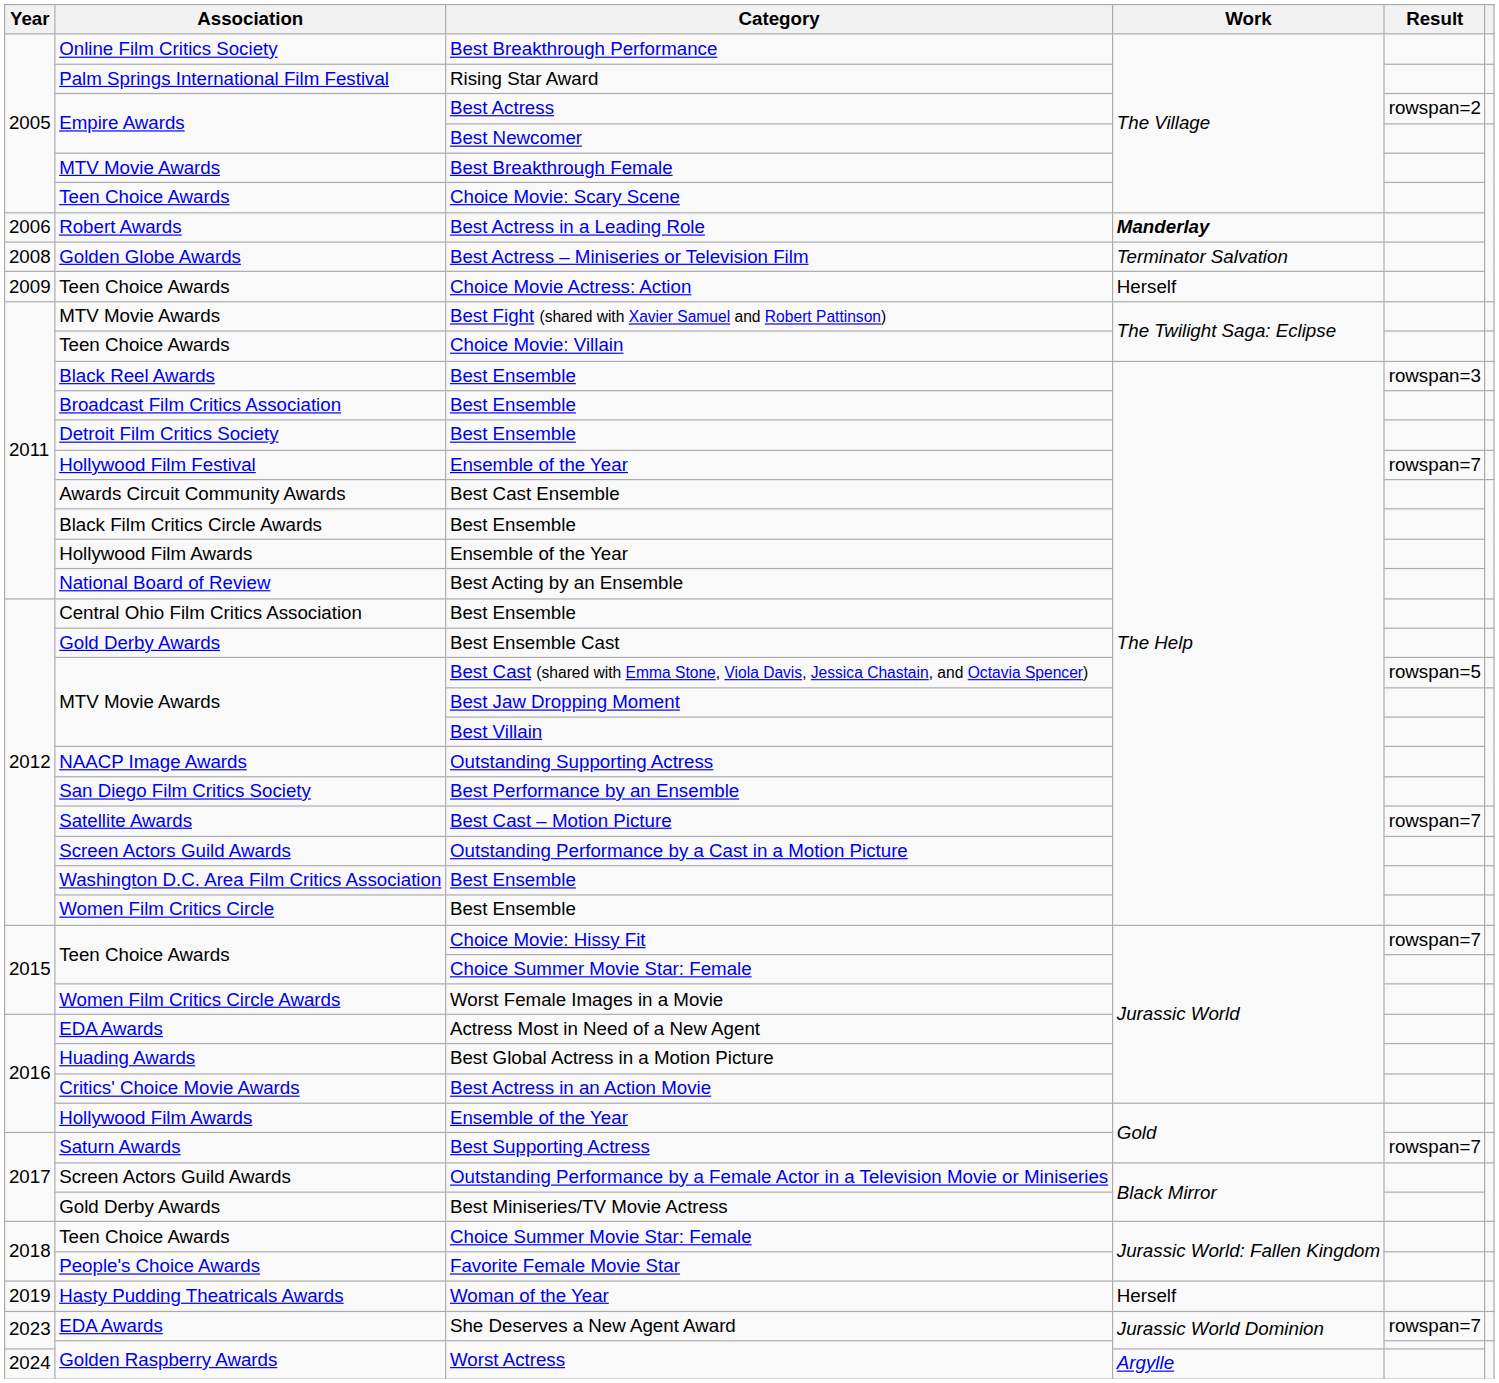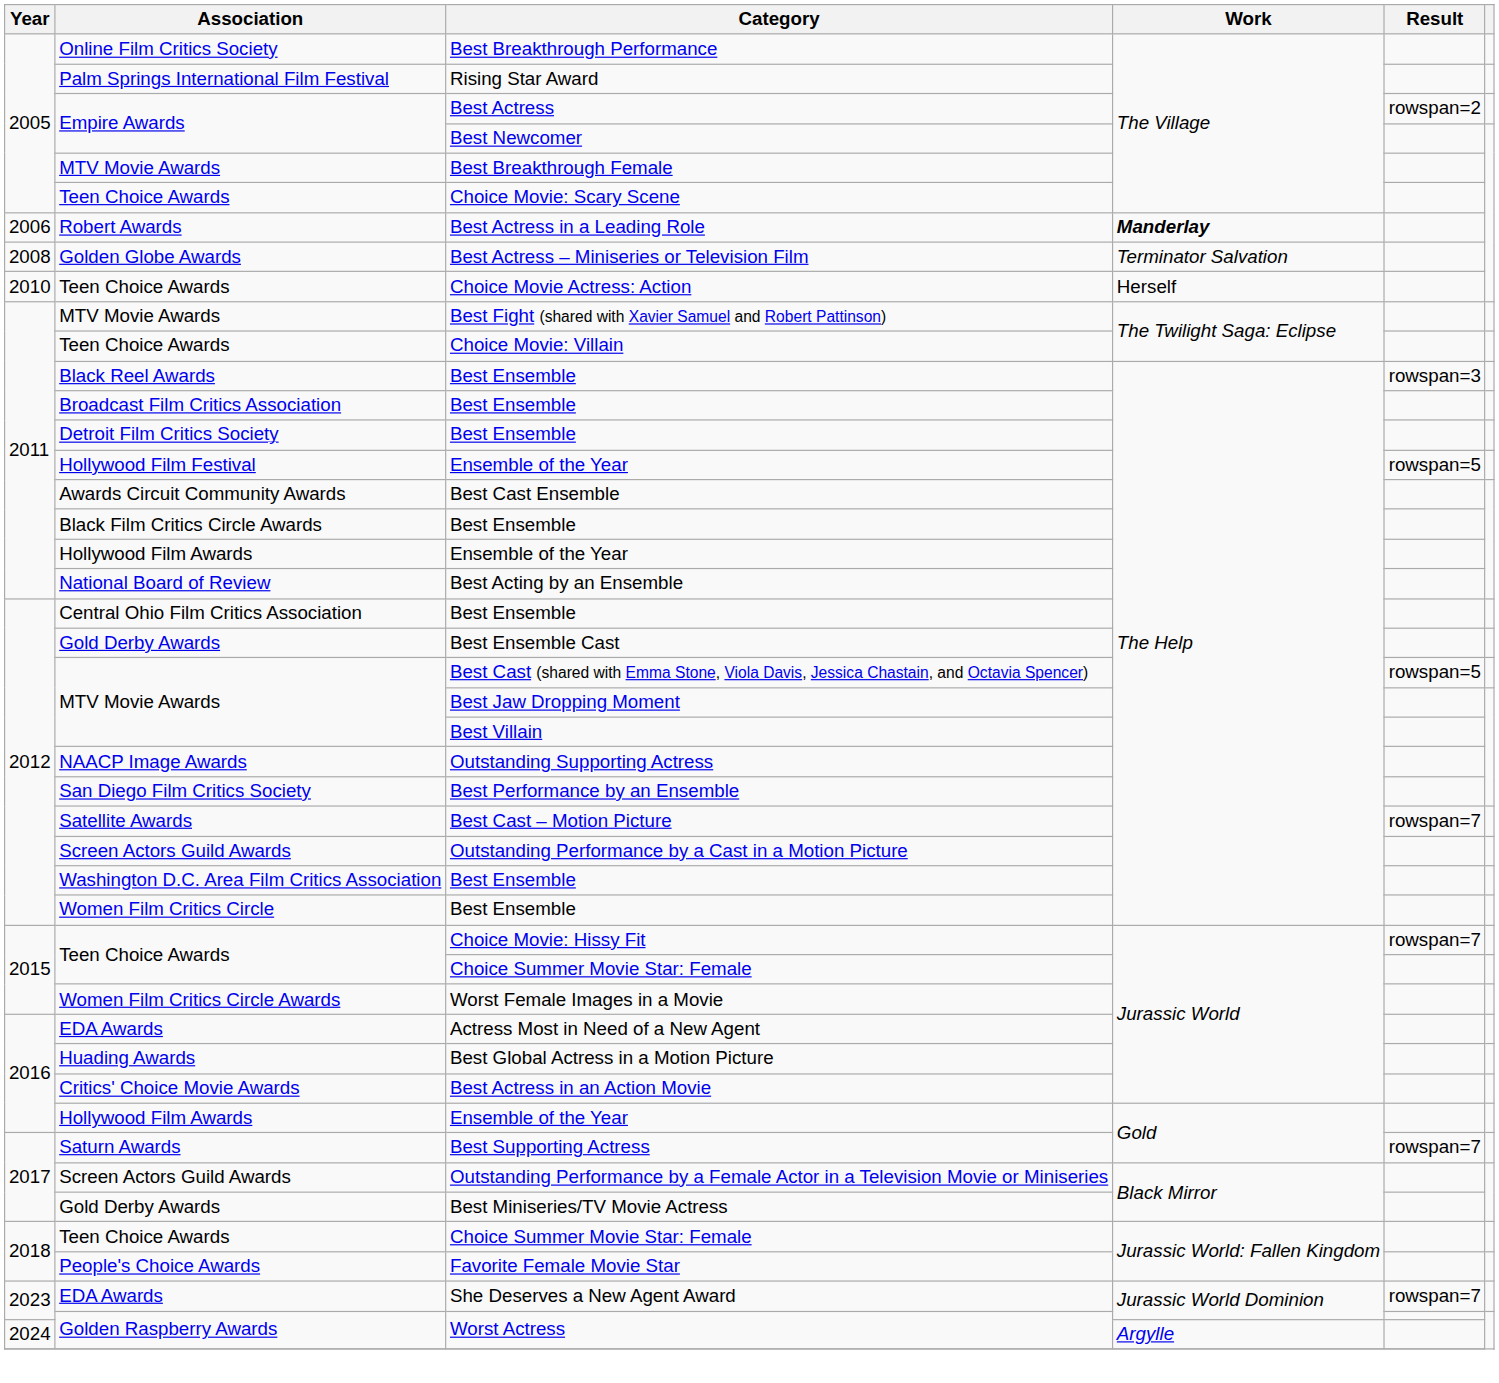(30, 286) 2009 -> (30, 286) 2010
(1435, 464) rowspan=7 -> (1435, 464) rowspan=5
- row: (201, 1295)
